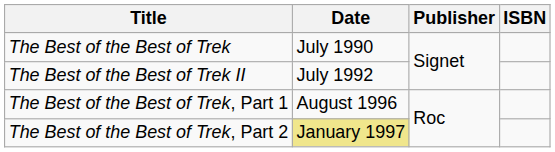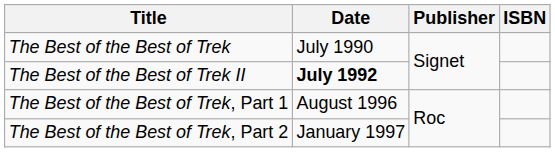(335, 75) normal -> (337, 75) bold
(351, 132) khaki background -> (351, 132) no background
